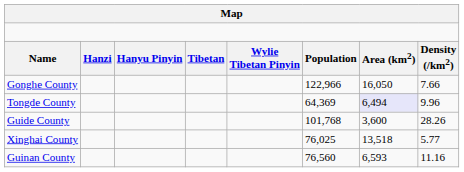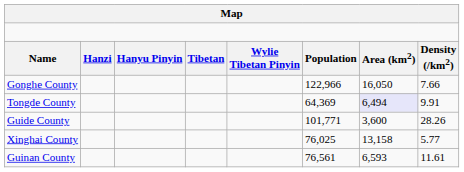(430, 103) 9.96 -> (430, 103) 9.91
(323, 121) 101,768 -> (323, 121) 101,771
(377, 139) 13,518 -> (377, 139) 13,158
(320, 158) 76,560 -> (320, 158) 76,561
(433, 158) 11.16 -> (433, 158) 11.61
